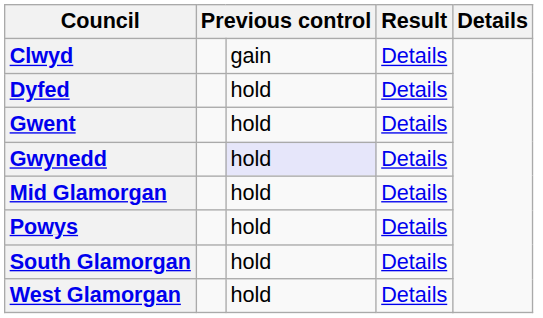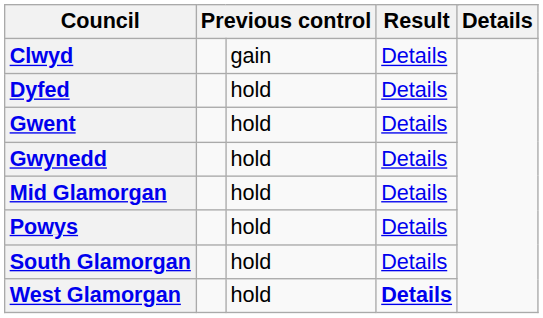(251, 158) lavender background -> (251, 158) no background
(414, 295) normal -> (417, 295) bold
